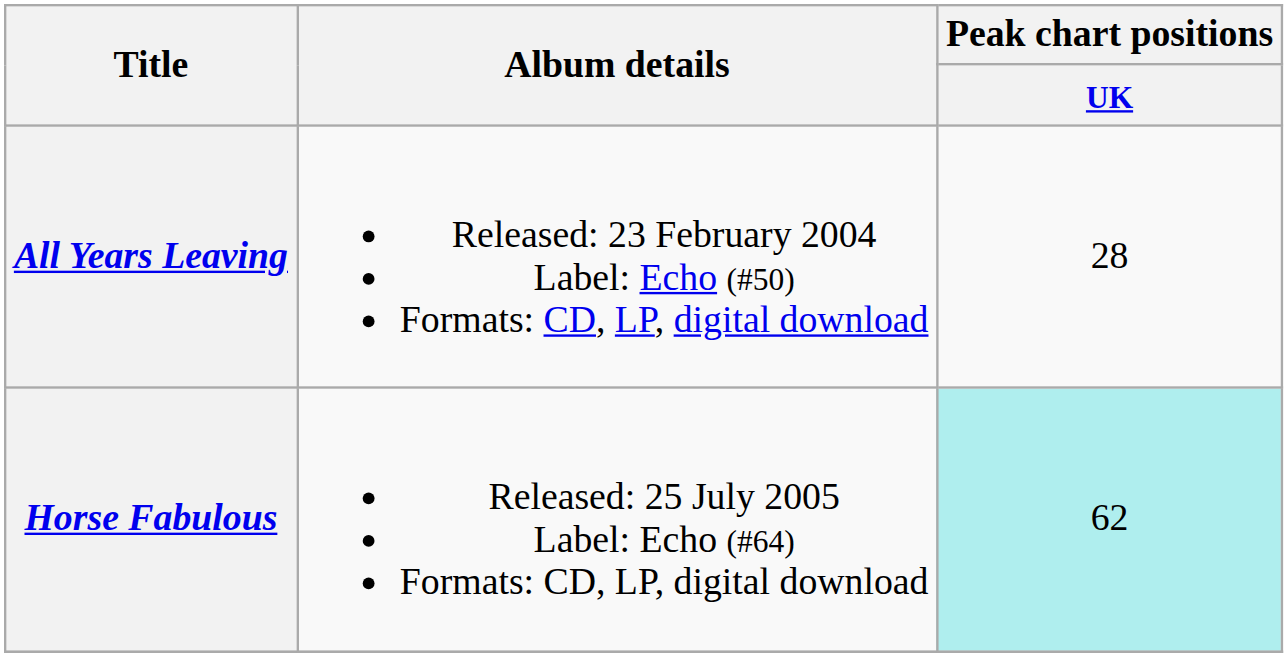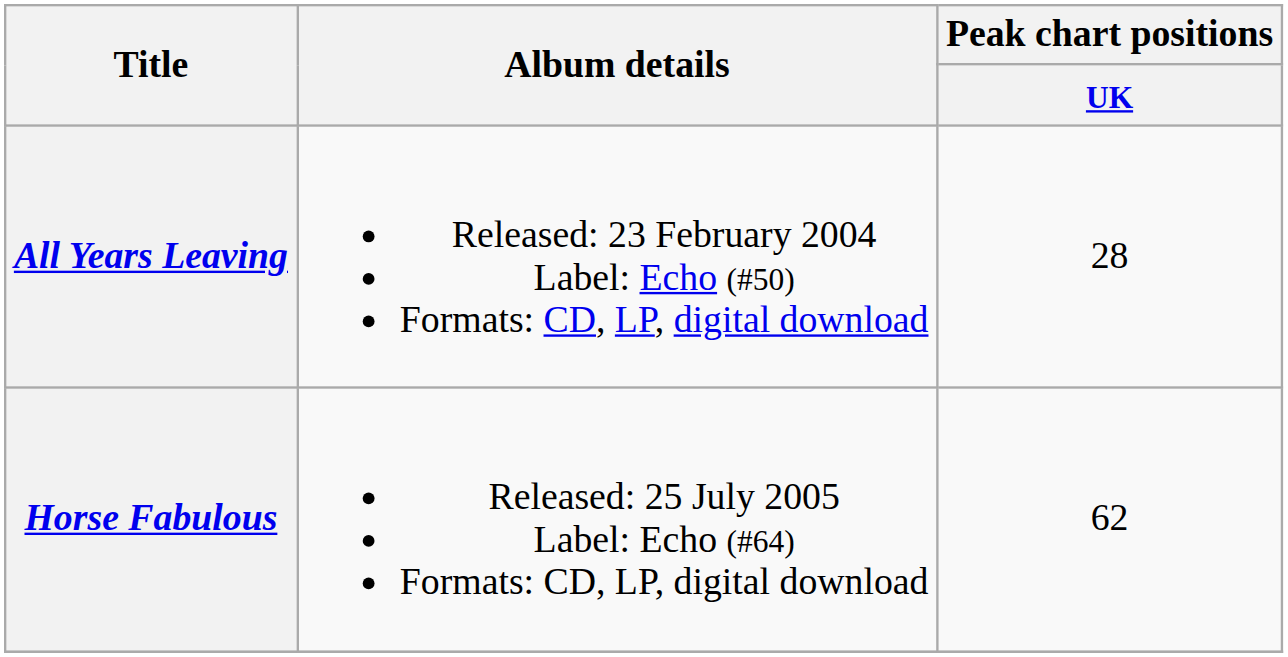(1110, 518) paleturquoise background -> (1110, 518) no background
